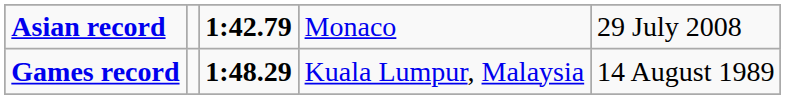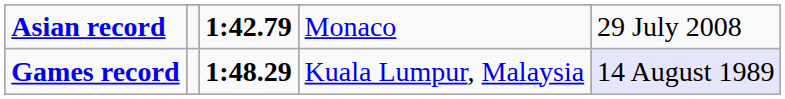(686, 71) no background -> (686, 71) lavender background
